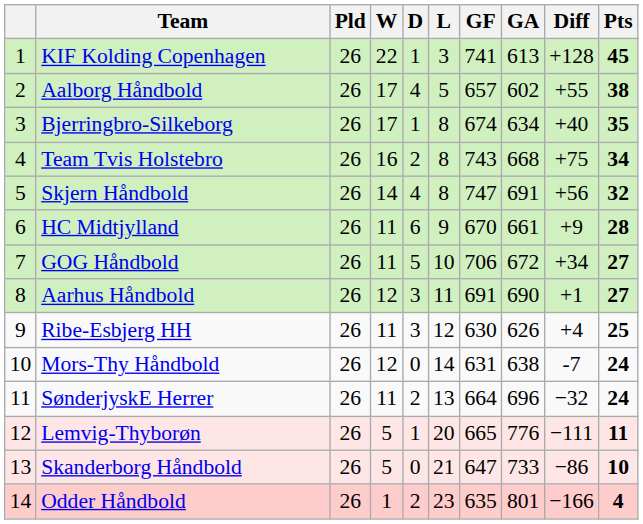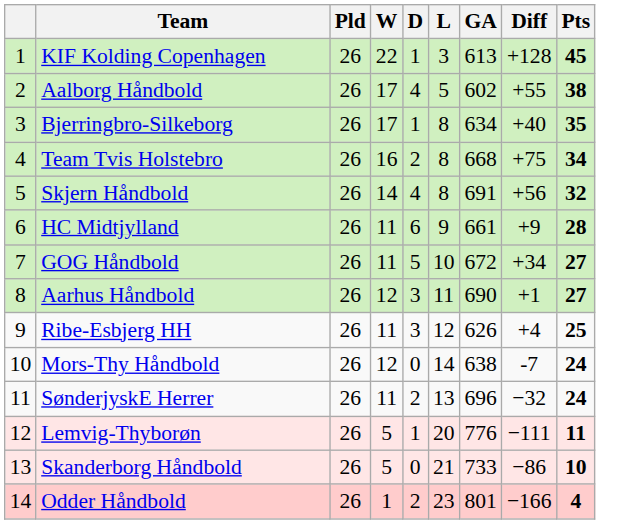- column: (481, 21)
